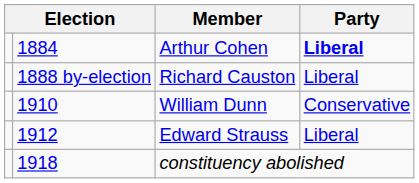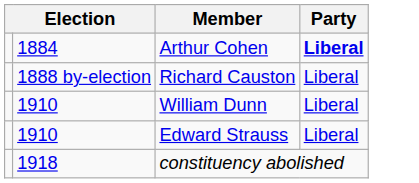(357, 105) Conservative -> (331, 105) Liberal
(37, 134) 1912 -> (37, 134) 1910
